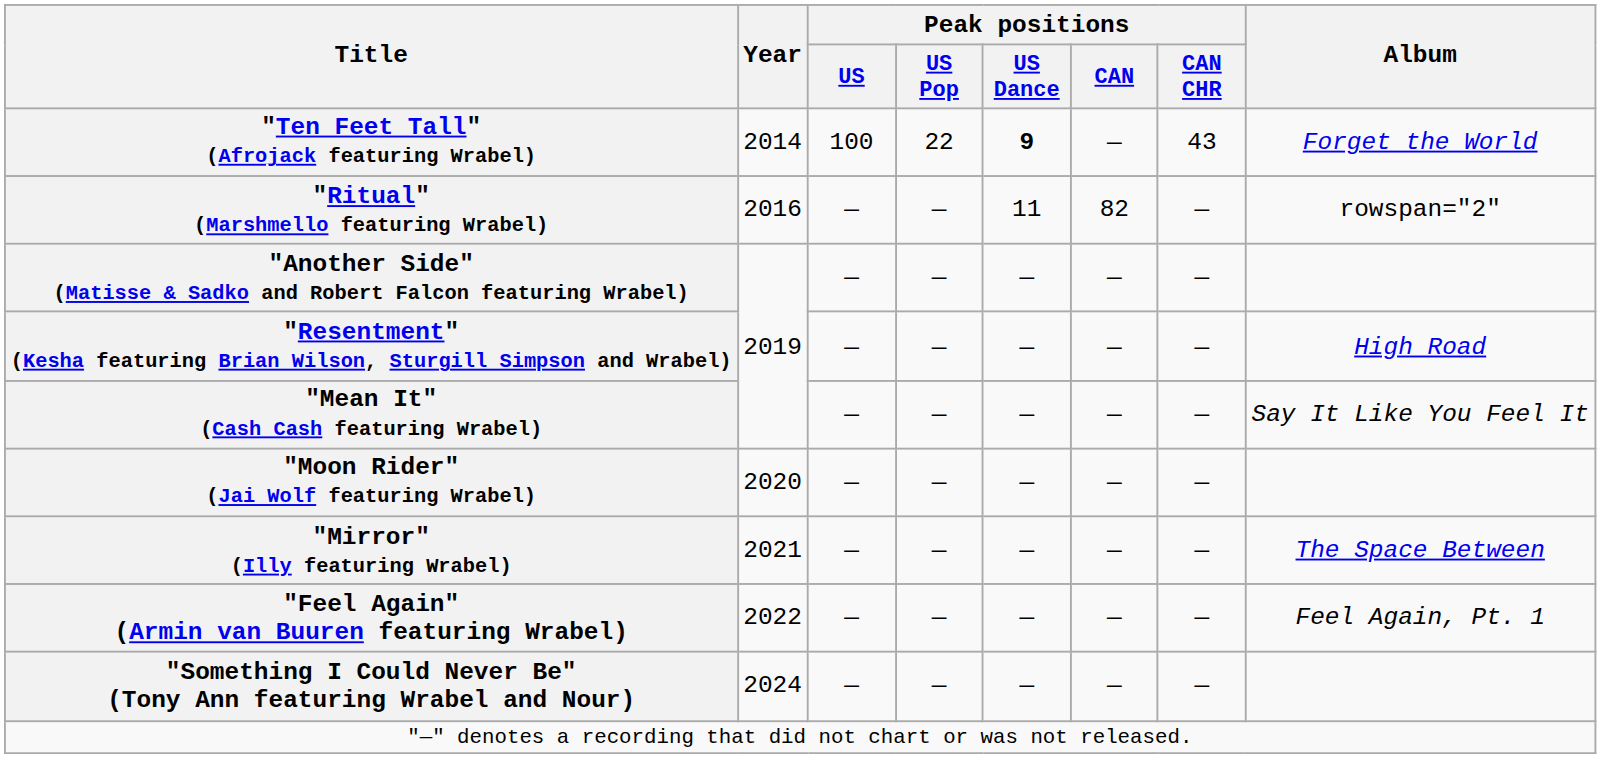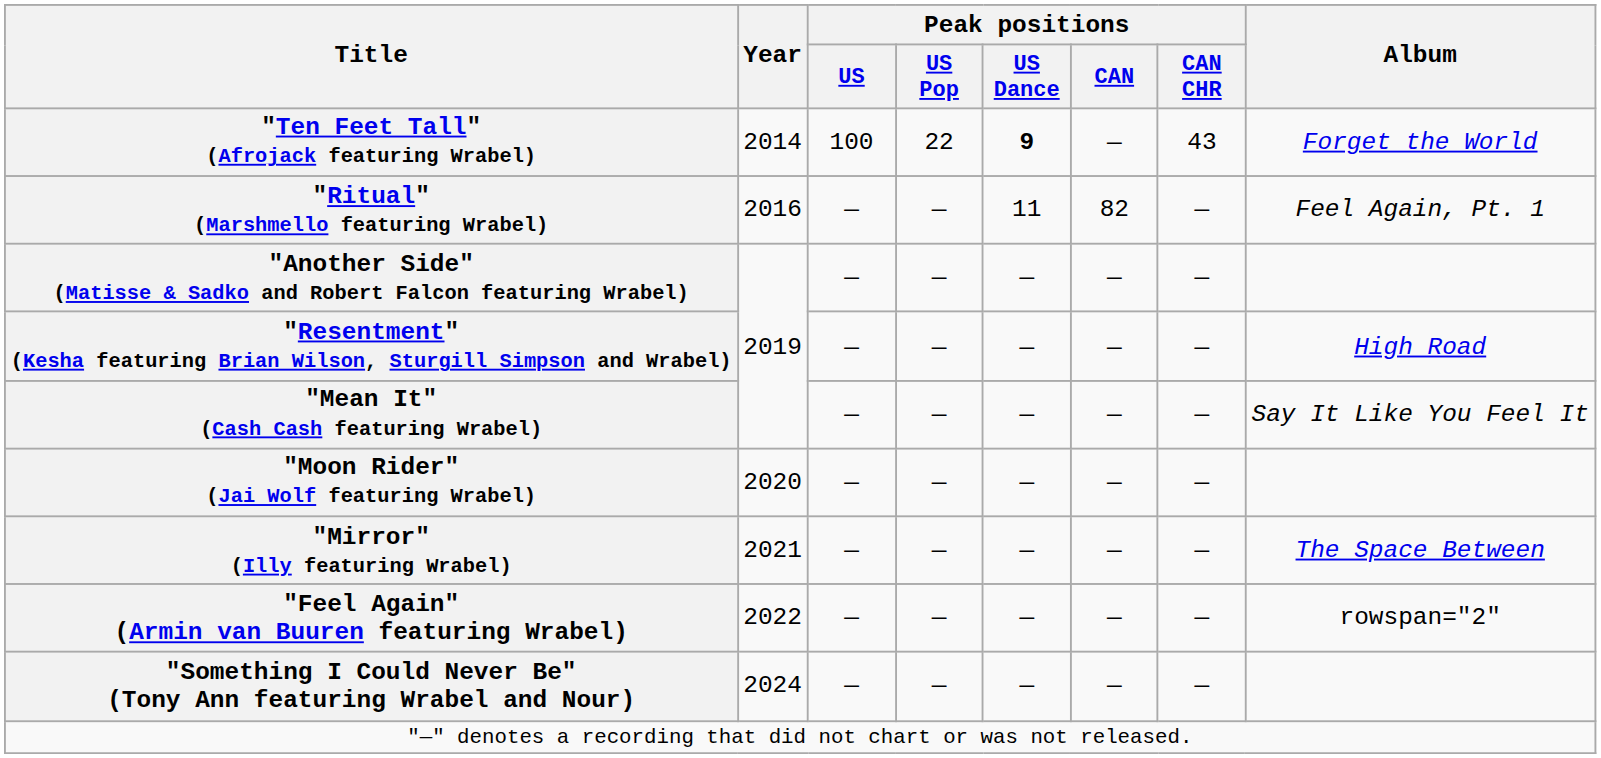(1420, 210) rowspan="2" -> (1420, 210) Feel Again, Pt. 1
(1420, 618) Feel Again, Pt. 1 -> (1420, 618) rowspan="2"
